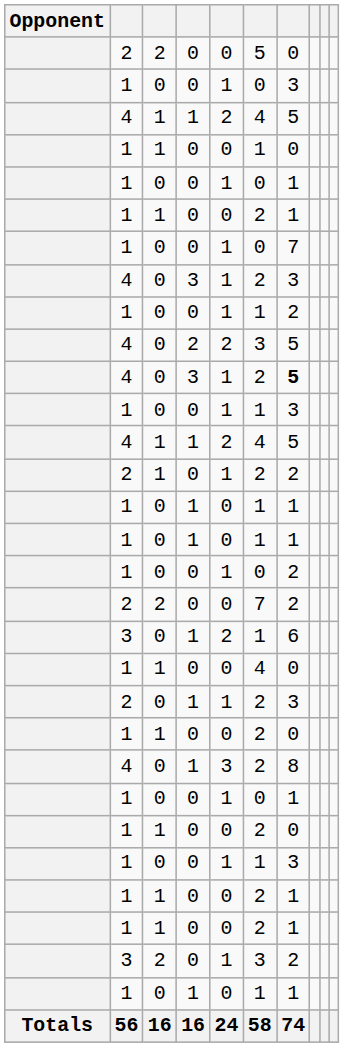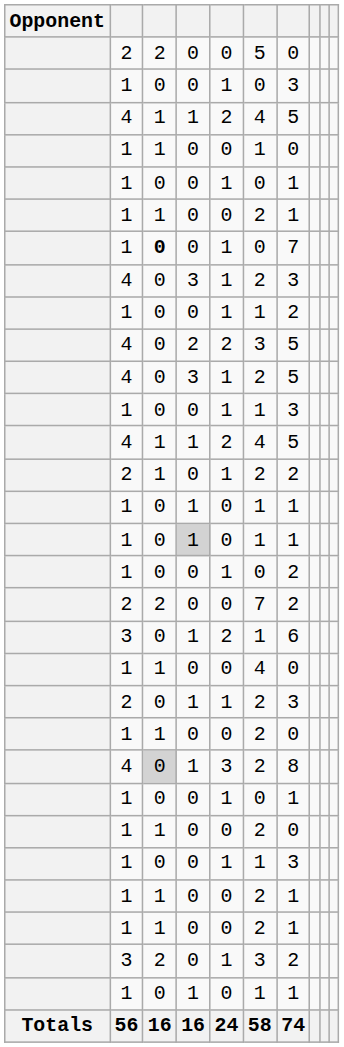(160, 248) normal -> (160, 248) bold
(293, 378) bold -> (293, 378) normal
(193, 540) no background -> (193, 540) lightgrey background
(160, 767) no background -> (160, 767) lightgrey background
